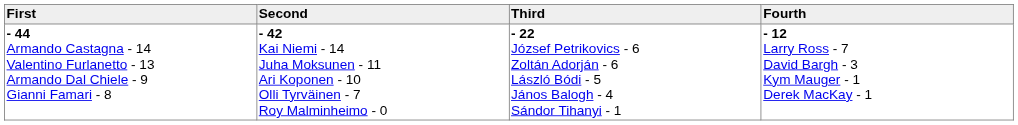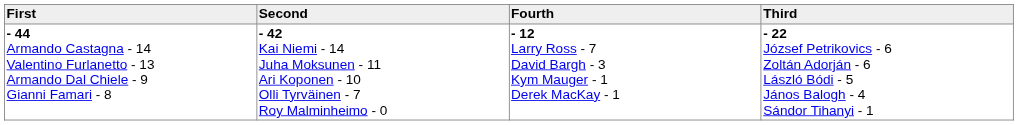columns swapped: (528, 14) <-> (785, 14)
